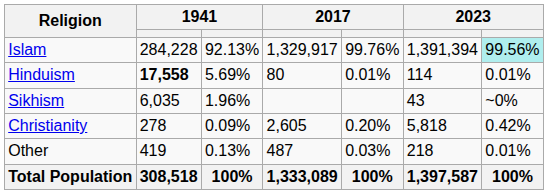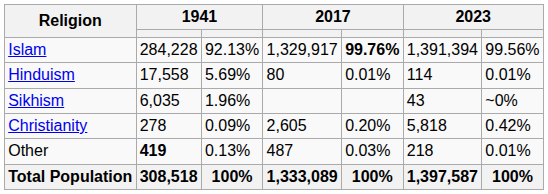(372, 49) normal -> (372, 49) bold
(512, 49) paleturquoise background -> (512, 49) no background
(164, 75) bold -> (164, 75) normal
(153, 151) normal -> (153, 151) bold
